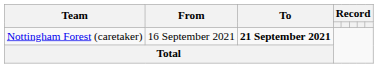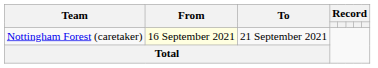(191, 36) no background -> (191, 36) lightyellow background
(285, 36) bold -> (283, 36) normal
